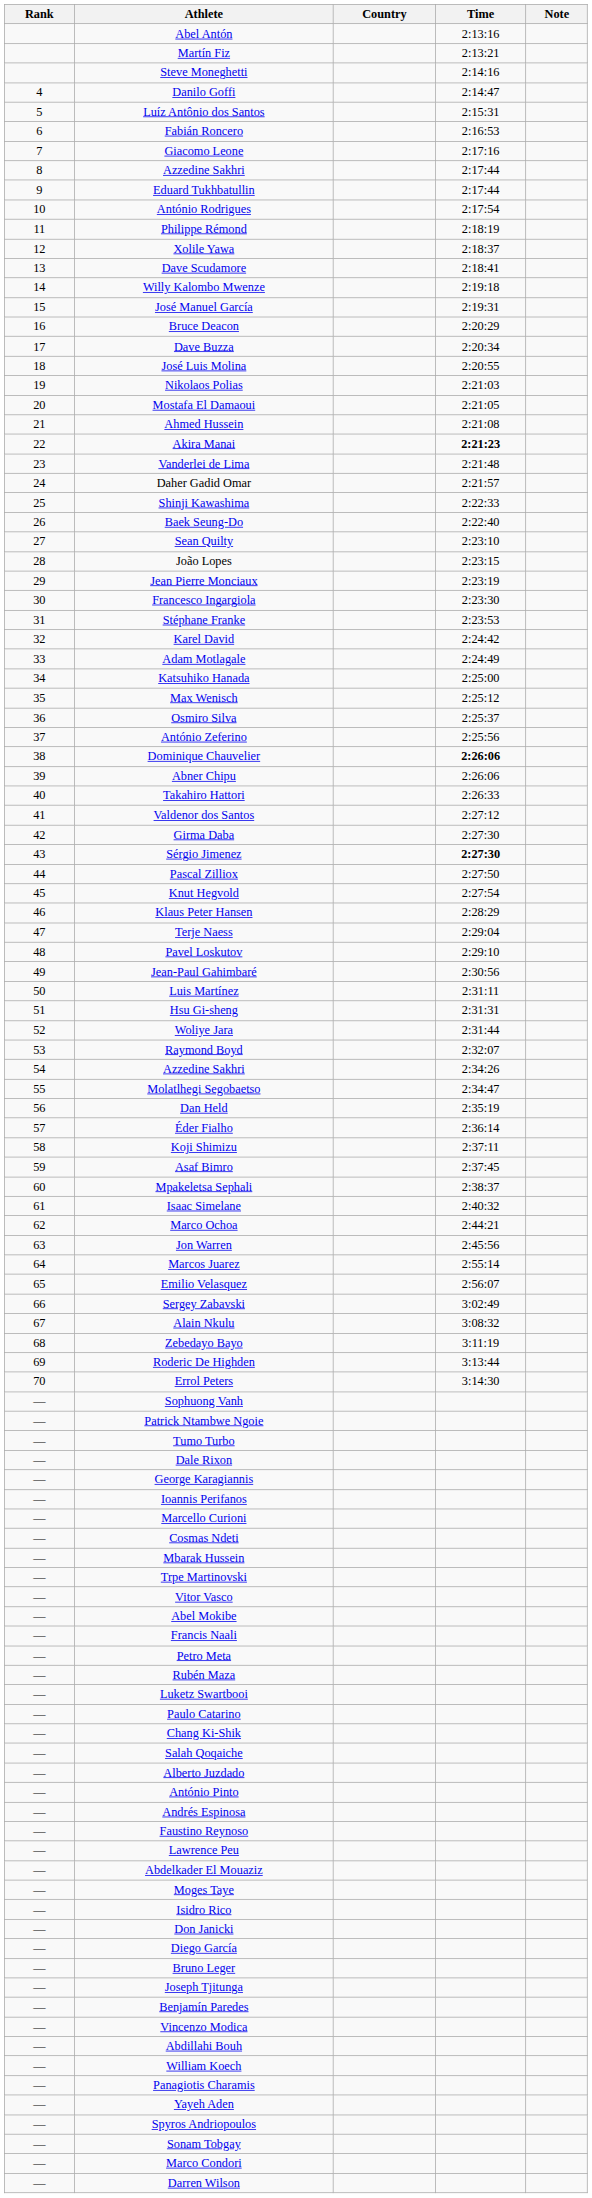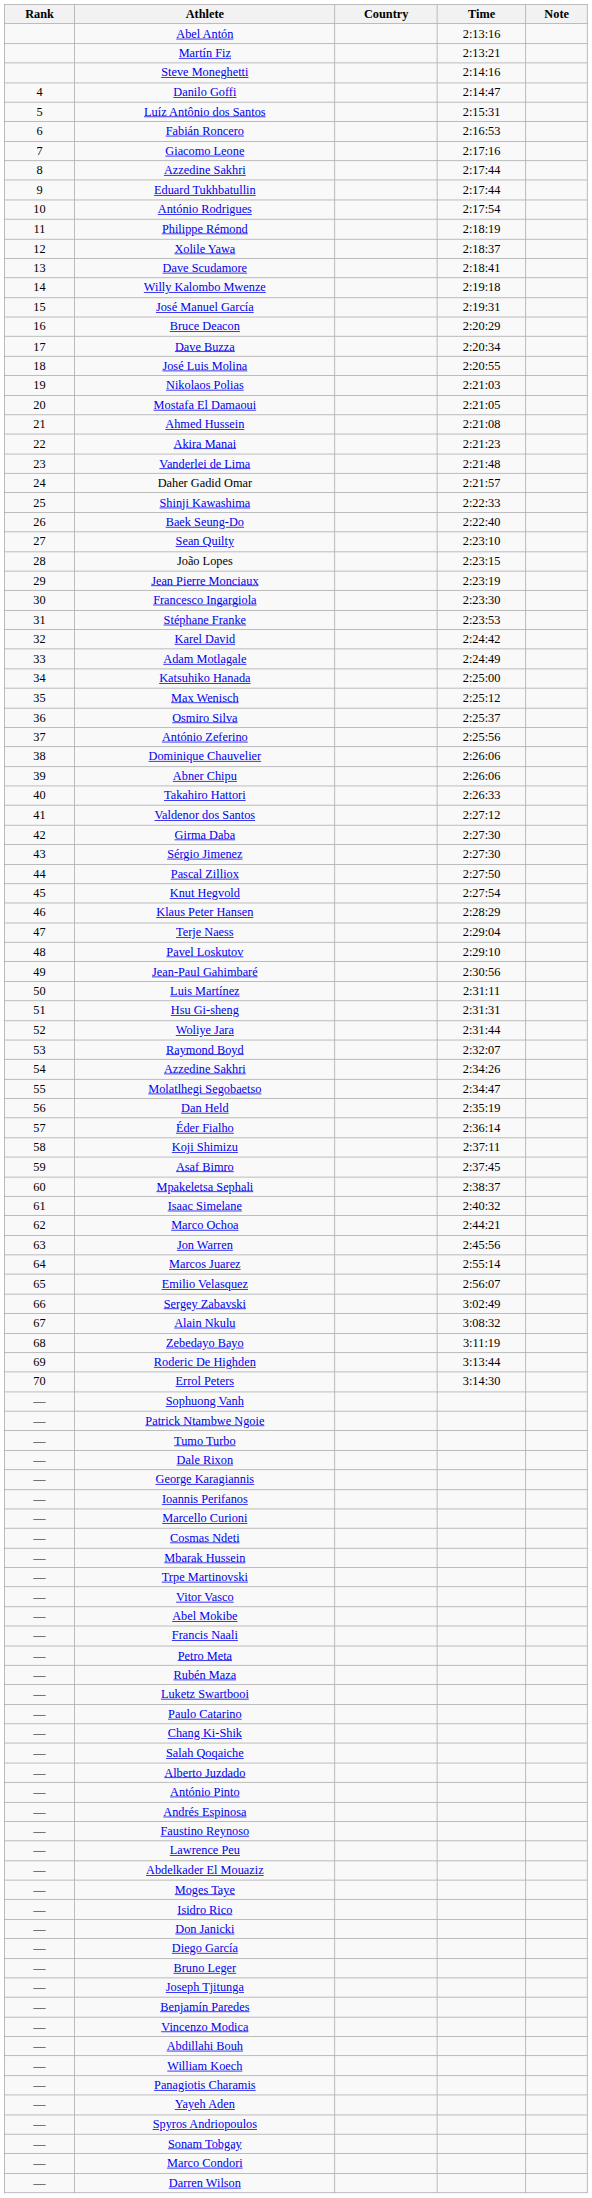(481, 444) bold -> (482, 444) normal
(481, 756) bold -> (482, 756) normal
(481, 854) bold -> (482, 854) normal
